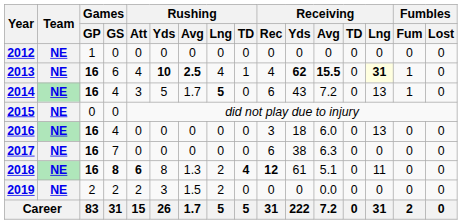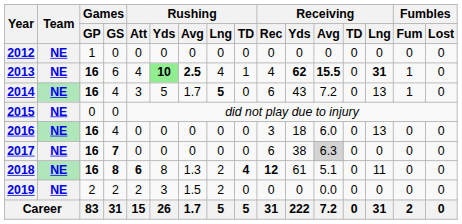(164, 72) no background -> (164, 72) lightgreen background
(379, 72) lightyellow background -> (379, 72) no background
(115, 151) normal -> (115, 151) bold
(328, 151) no background -> (328, 151) lightgrey background
